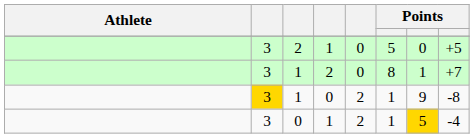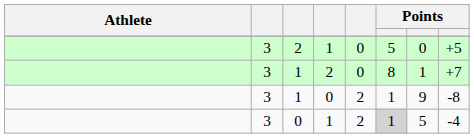(267, 96) gold background -> (267, 96) no background
(391, 121) no background -> (391, 121) lightgrey background
(422, 121) gold background -> (422, 121) no background
